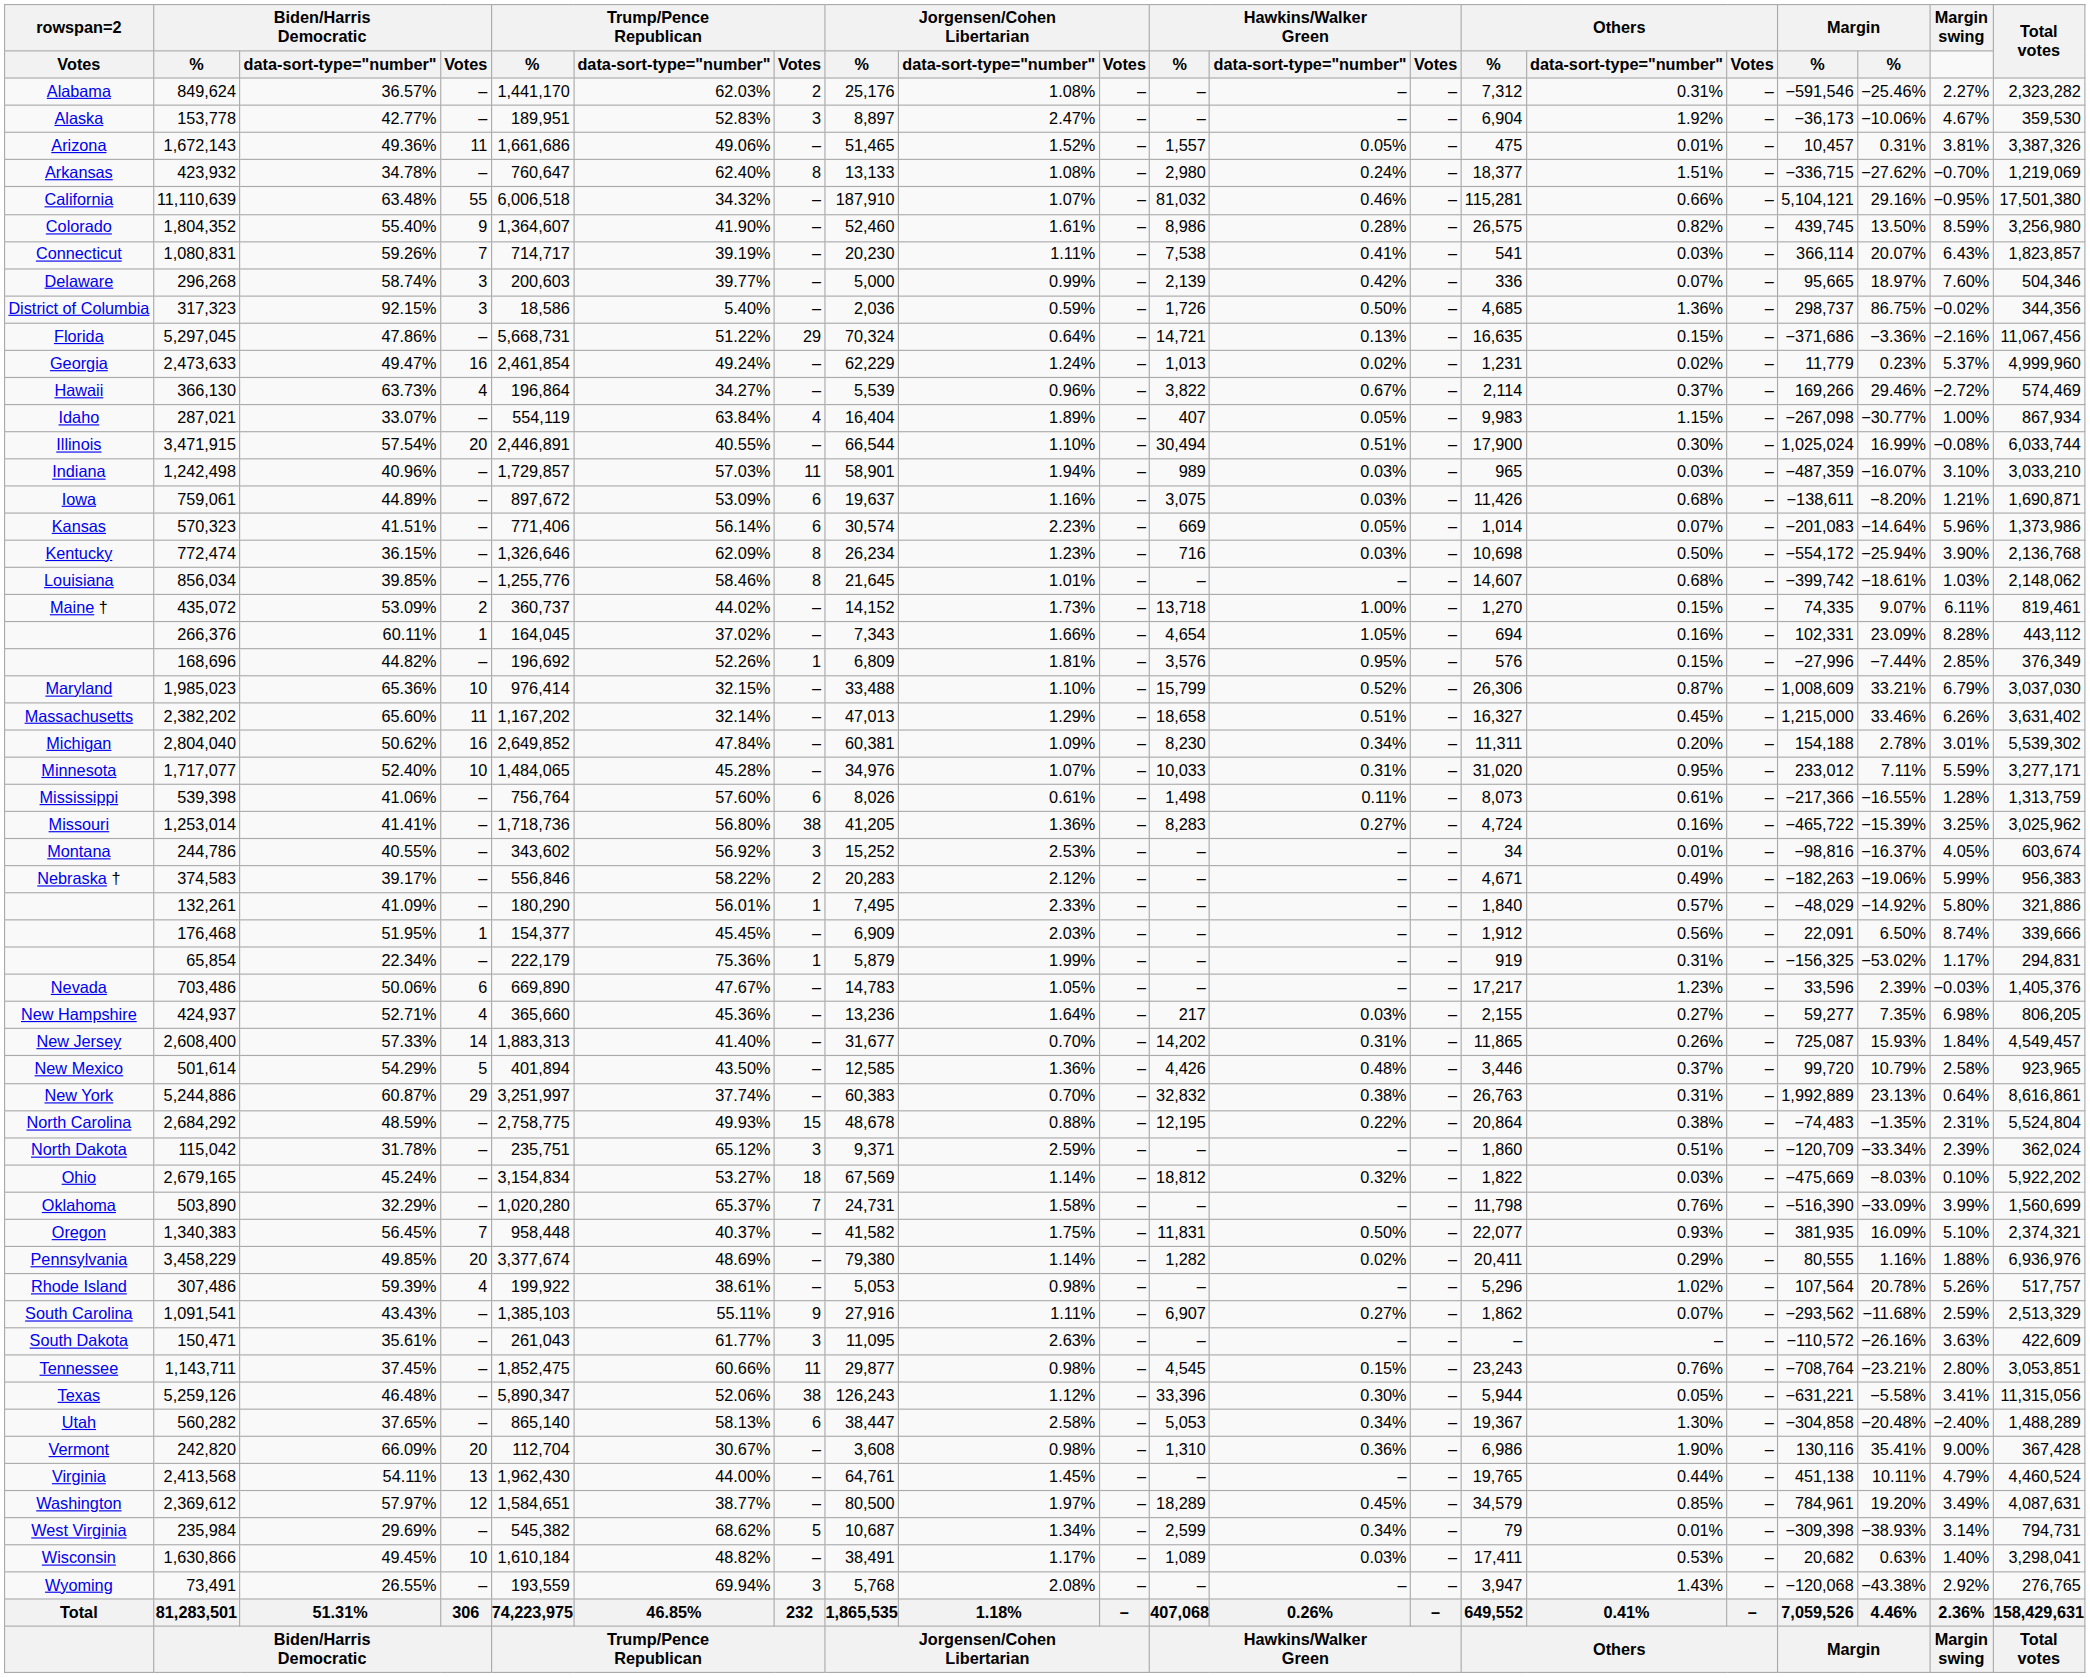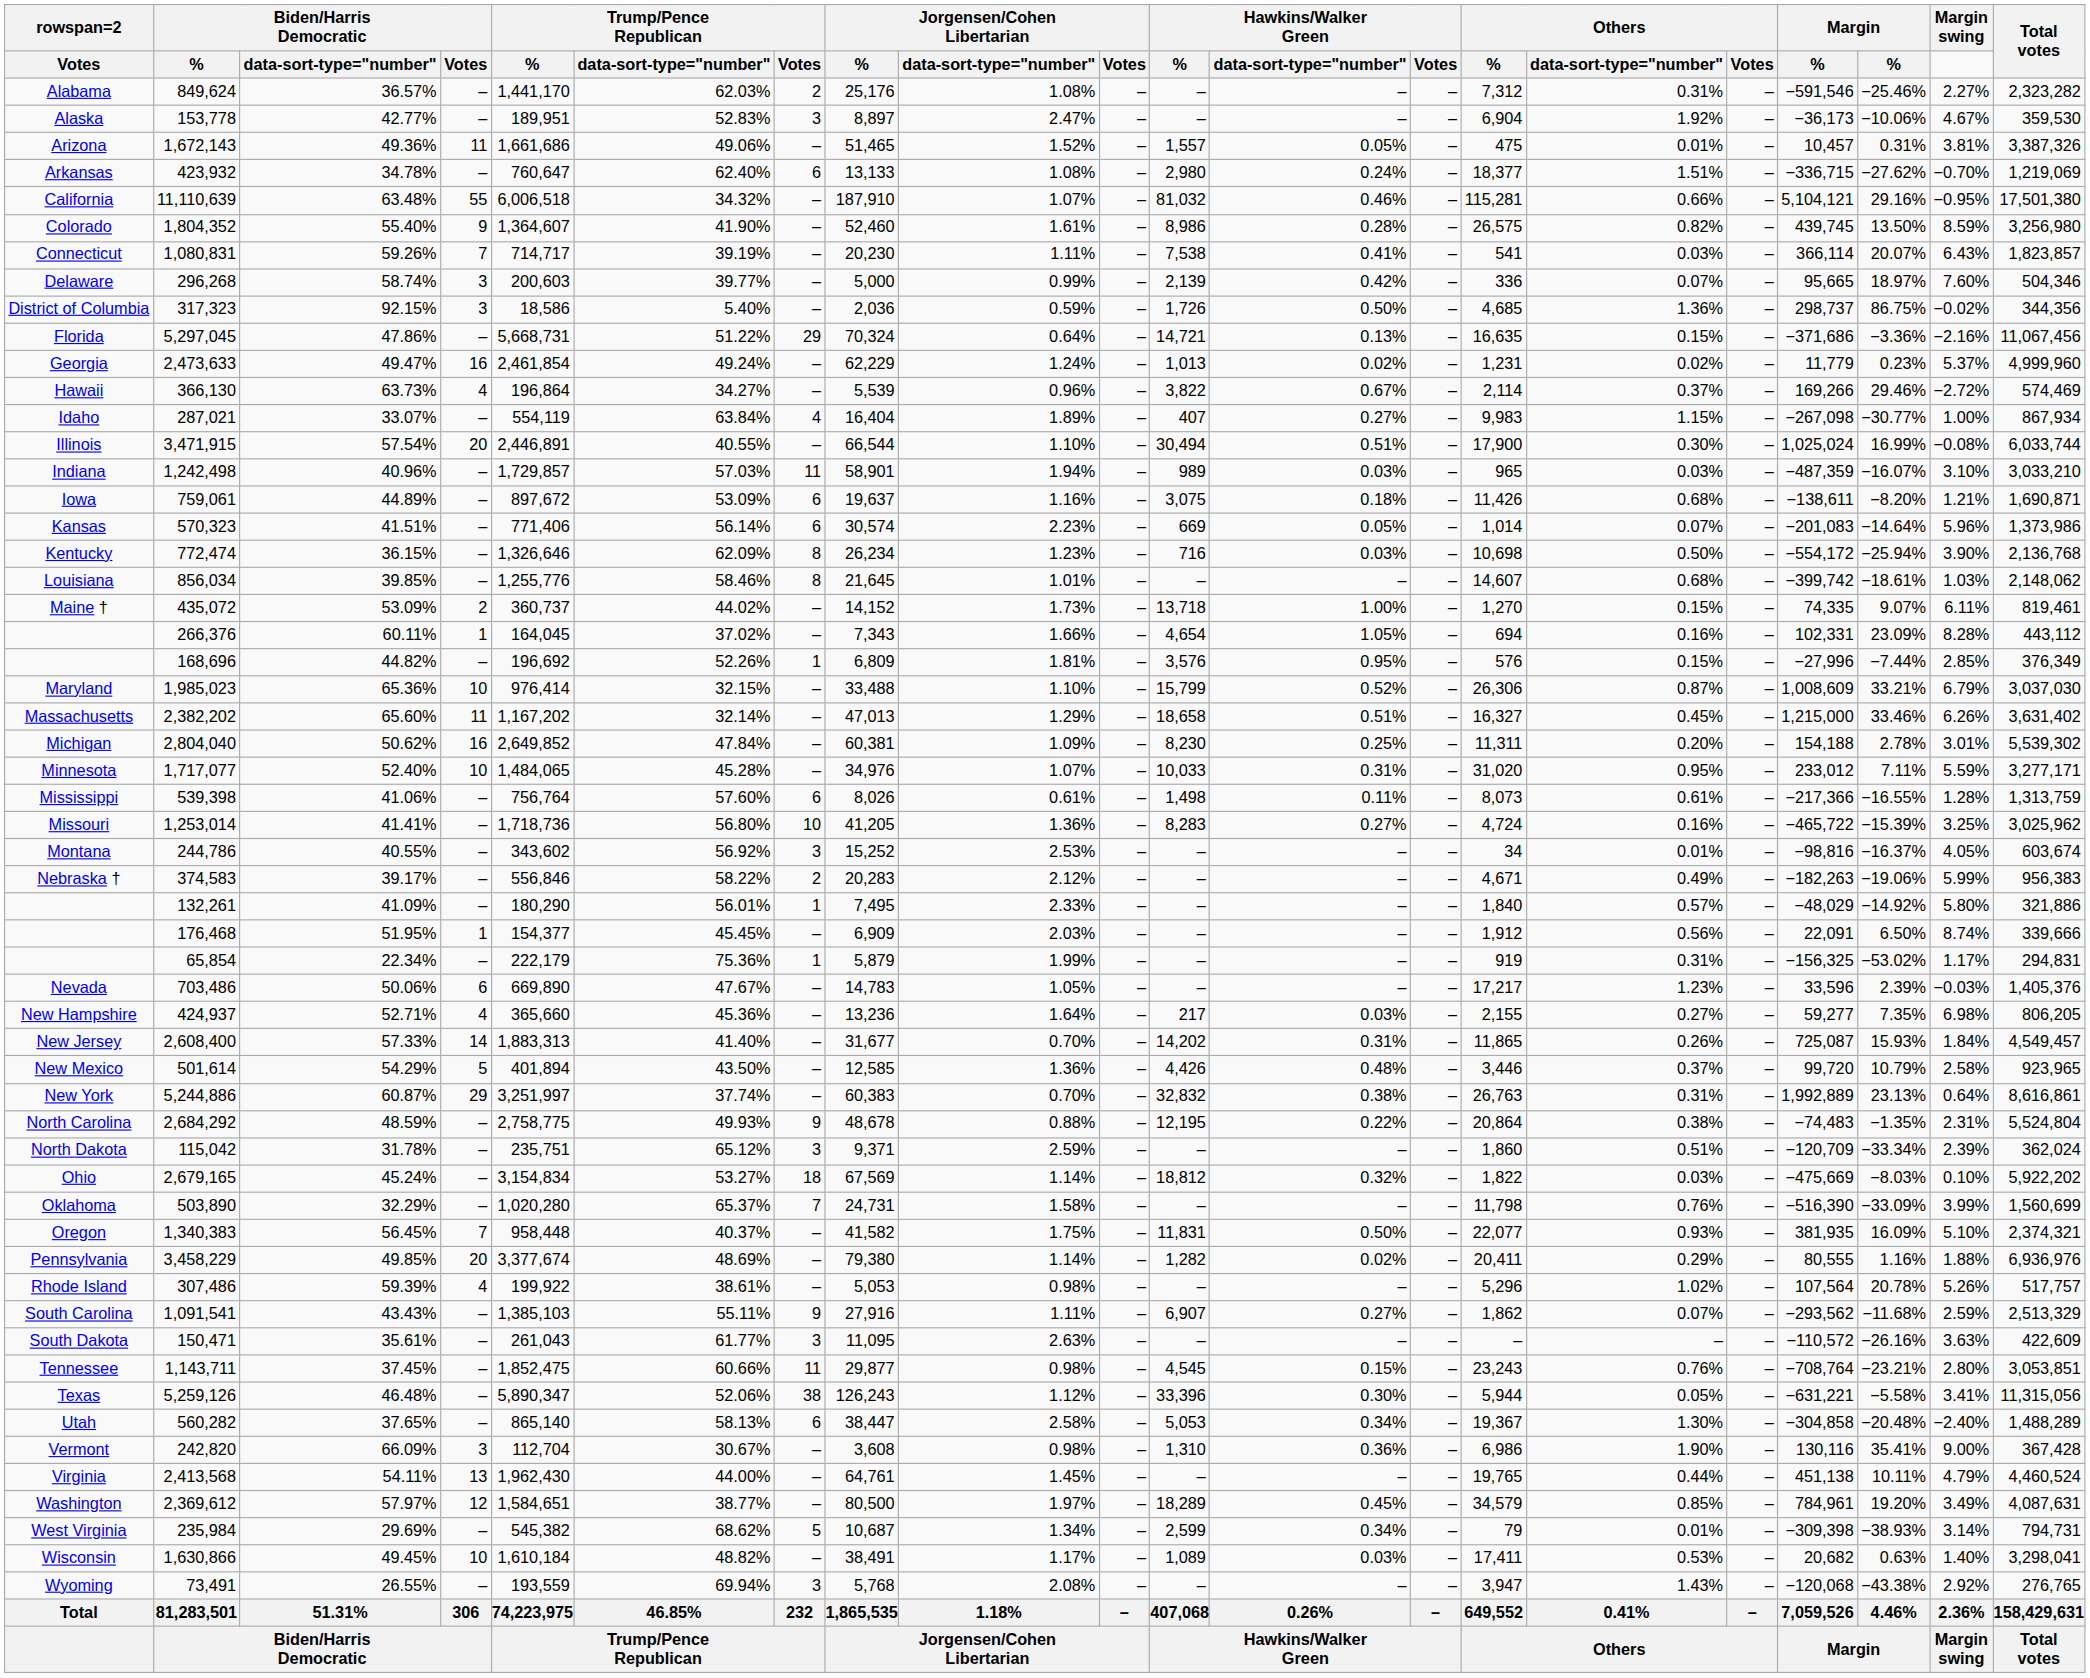(817, 173) 8 -> (817, 173) 6
(1383, 418) 0.05% -> (1383, 418) 0.27%
(1383, 499) 0.03% -> (1383, 499) 0.18%
(1383, 743) 0.34% -> (1383, 743) 0.25%
(812, 825) 38 -> (812, 825) 10
(812, 1124) 15 -> (817, 1124) 9
(478, 1449) 20 -> (483, 1449) 3
